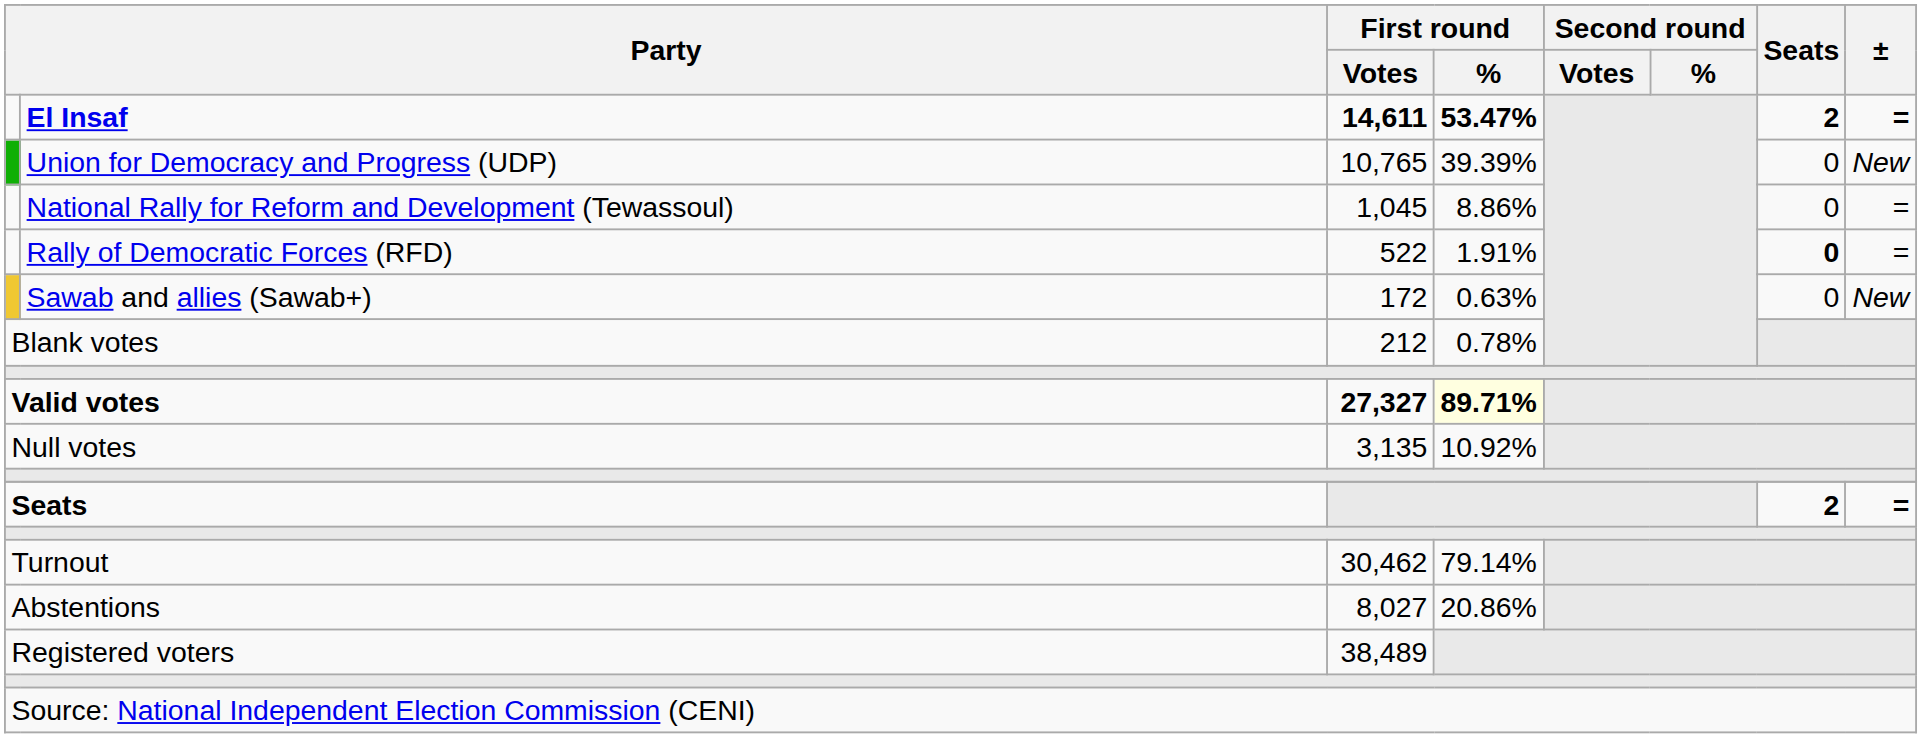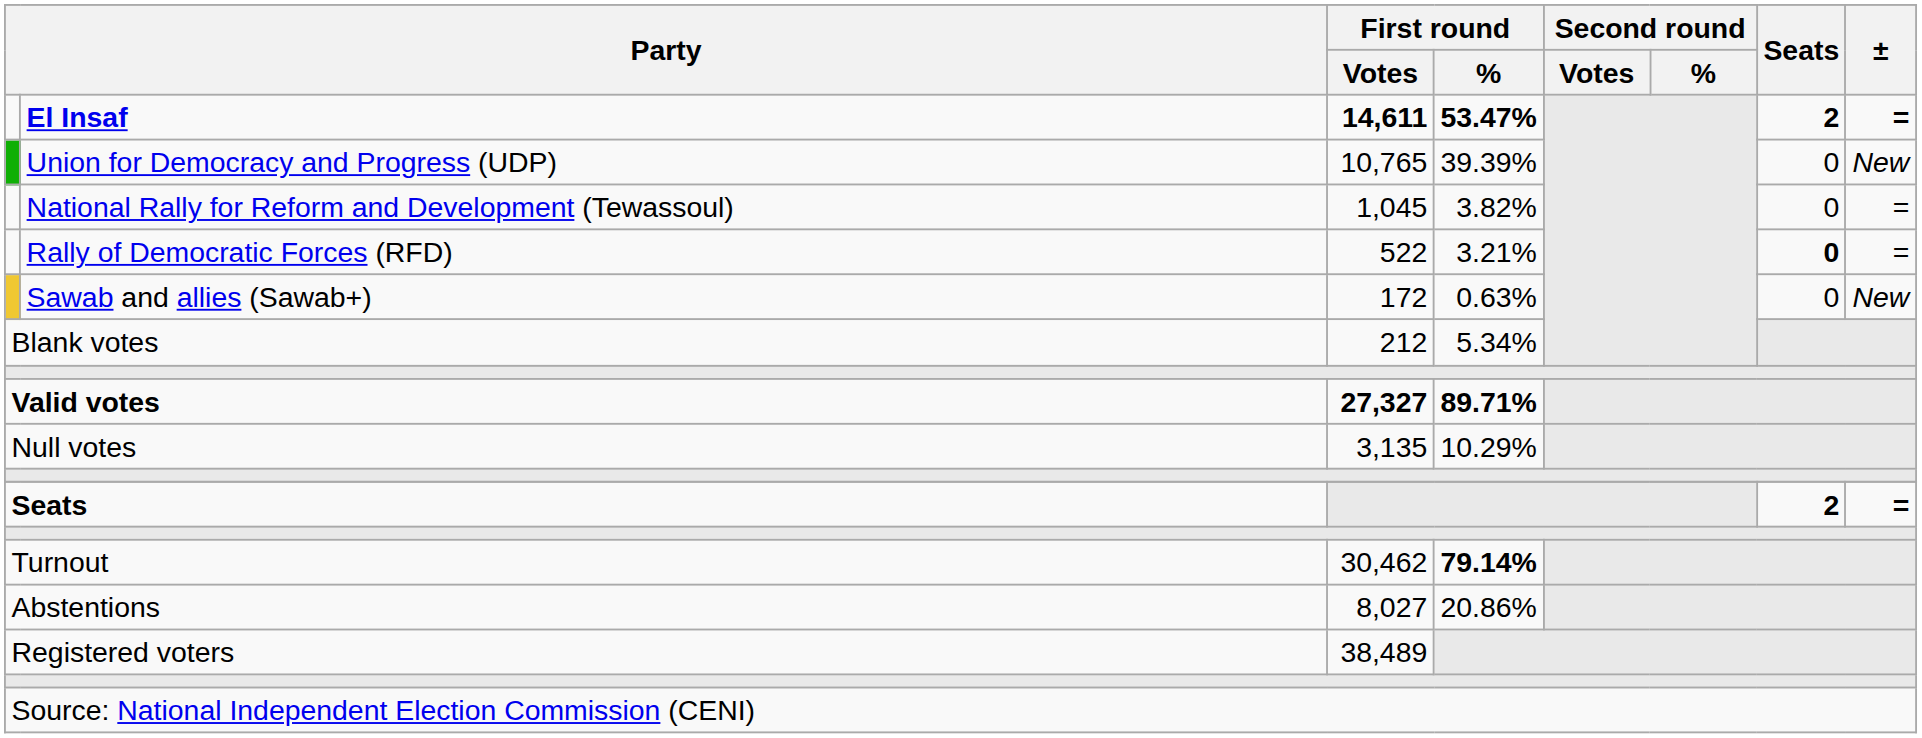(1497, 208) 8.86% -> (1497, 208) 3.82%
(1497, 253) 1.91% -> (1497, 253) 3.21%
(1497, 343) 0.78% -> (1497, 343) 5.34%
(1489, 401) lightyellow background -> (1489, 401) no background
(1489, 446) 10.92% -> (1489, 446) 10.29%
(1489, 562) normal -> (1489, 562) bold
